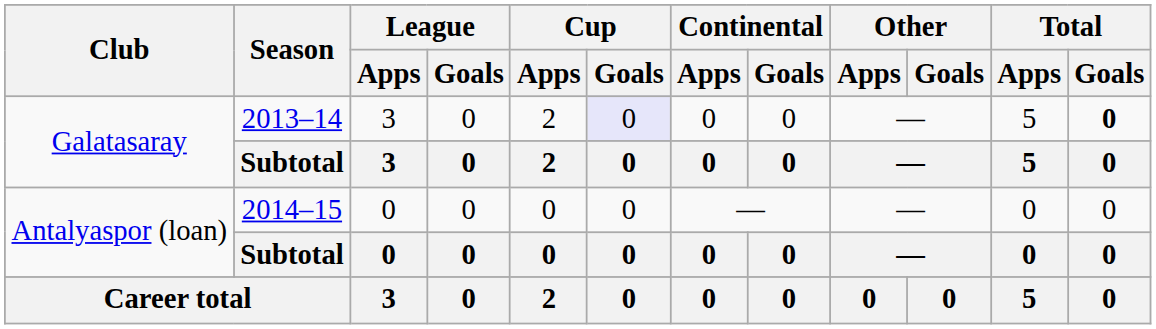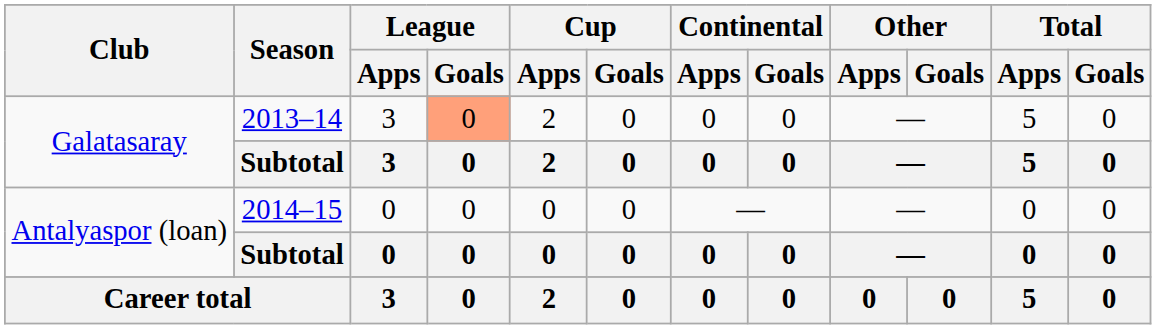(469, 118) no background -> (469, 118) lightsalmon background
(629, 118) lavender background -> (629, 118) no background
(1109, 118) bold -> (1109, 118) normal
